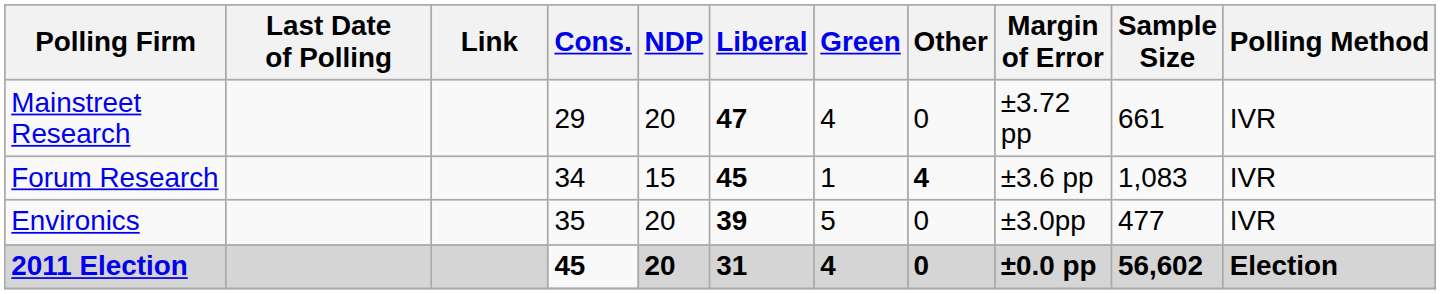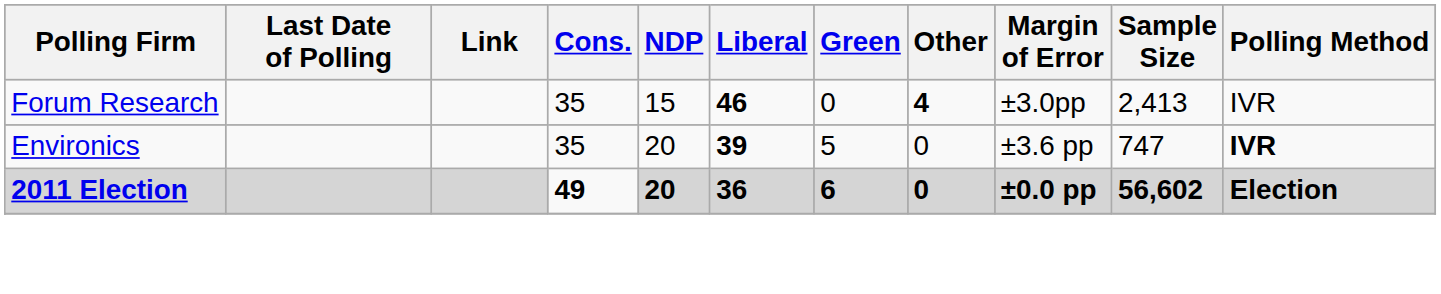- row: (76, 117)
(570, 177) 34 -> (570, 102) 35
(732, 177) 45 -> (732, 102) 46
(828, 177) 1 -> (828, 102) 0
(1047, 177) ±3.6 pp -> (1043, 102) ±3.0pp
(1153, 177) 1,083 -> (1153, 102) 2,413
(1043, 221) ±3.0pp -> (1047, 146) ±3.6 pp
(1141, 221) 477 -> (1141, 146) 747
(1253, 221) normal -> (1253, 146) bold
(570, 265) 45 -> (570, 190) 49
(732, 265) 31 -> (732, 190) 36
(828, 265) 4 -> (828, 190) 6
